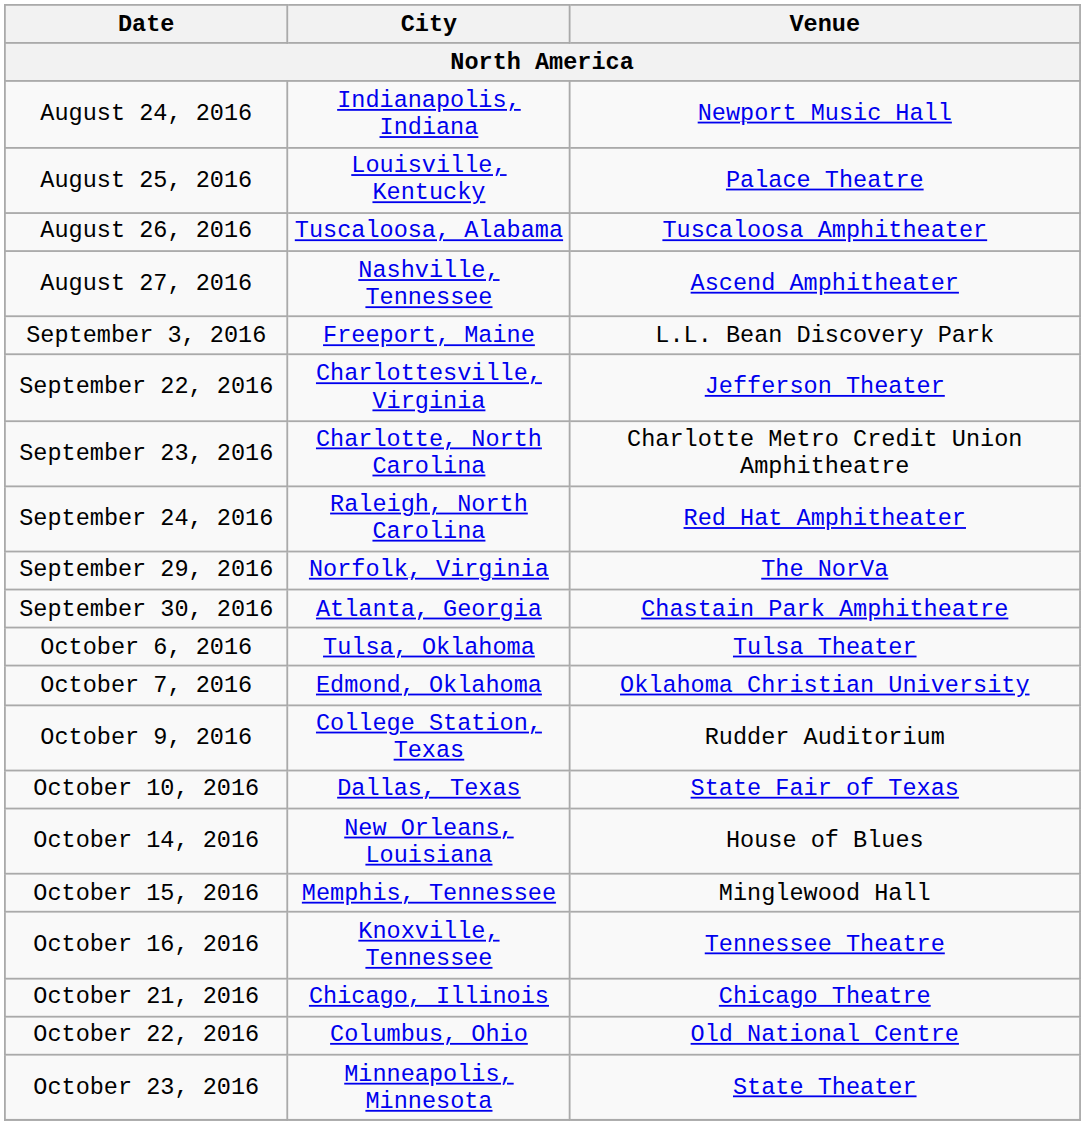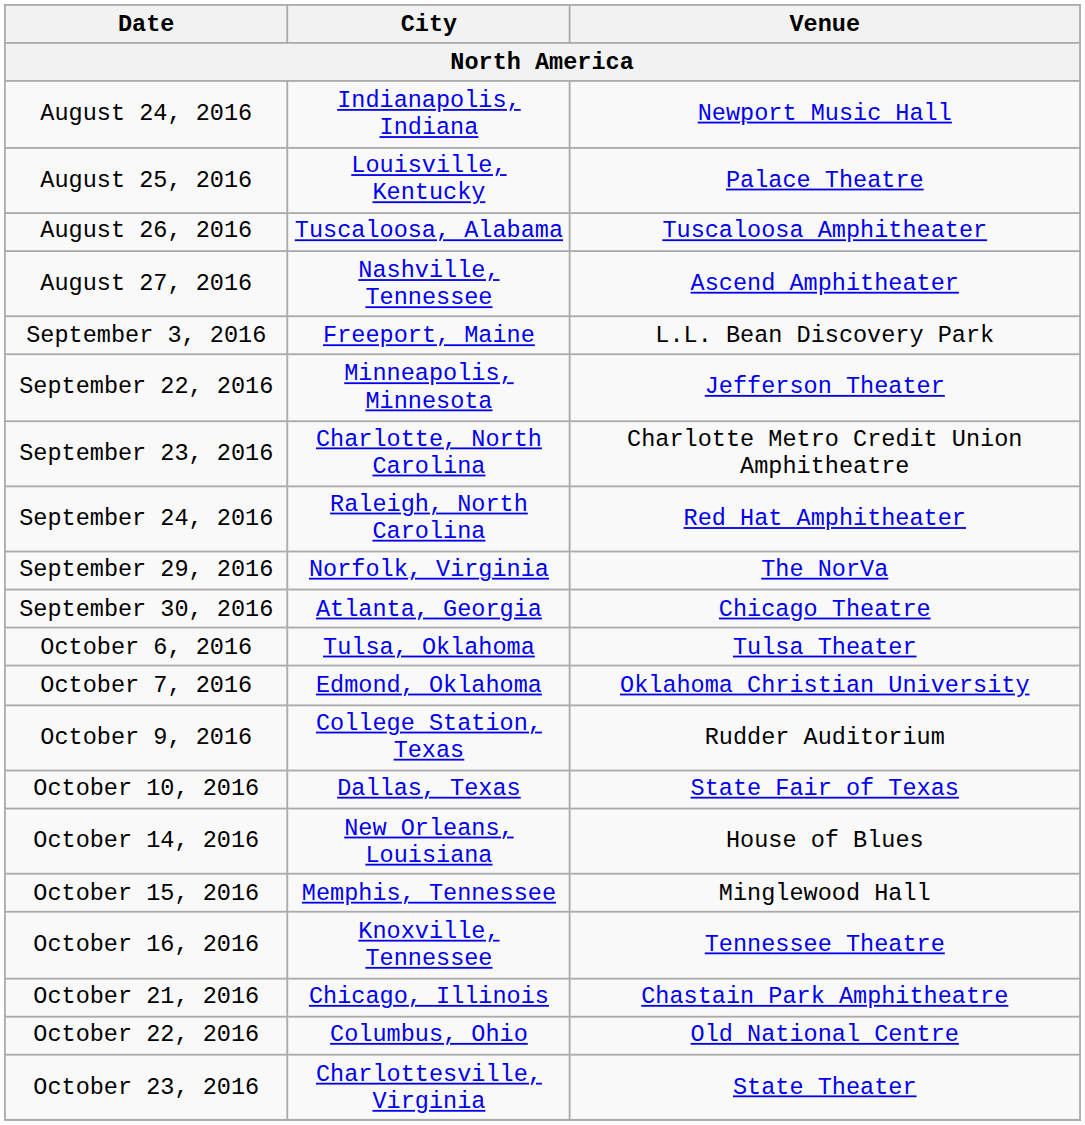(429, 388) Charlottesville, Virginia -> (429, 388) Minneapolis, Minnesota
(825, 609) Chastain Park Amphitheatre -> (825, 609) Chicago Theatre
(825, 997) Chicago Theatre -> (825, 997) Chastain Park Amphitheatre
(429, 1087) Minneapolis, Minnesota -> (429, 1087) Charlottesville, Virginia
